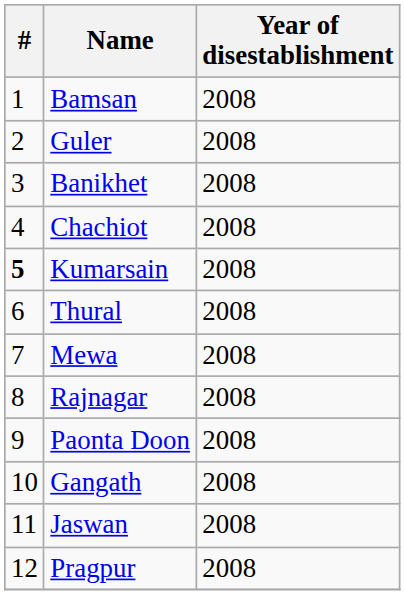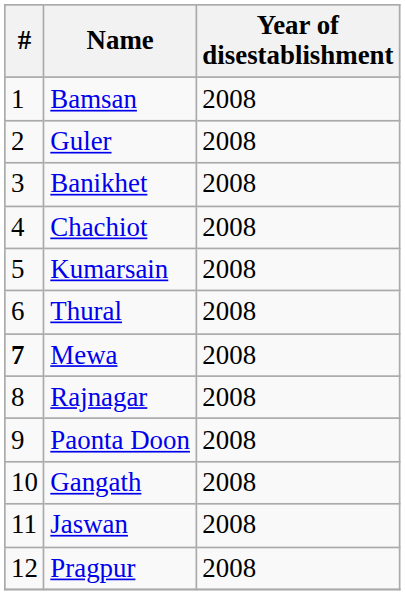(18, 269) bold -> (18, 269) normal
(18, 354) normal -> (18, 354) bold
